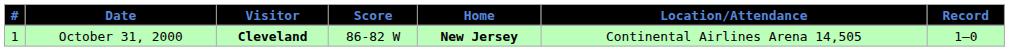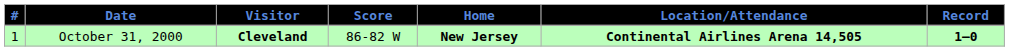(734, 36) normal -> (734, 36) bold
(966, 36) normal -> (966, 36) bold
